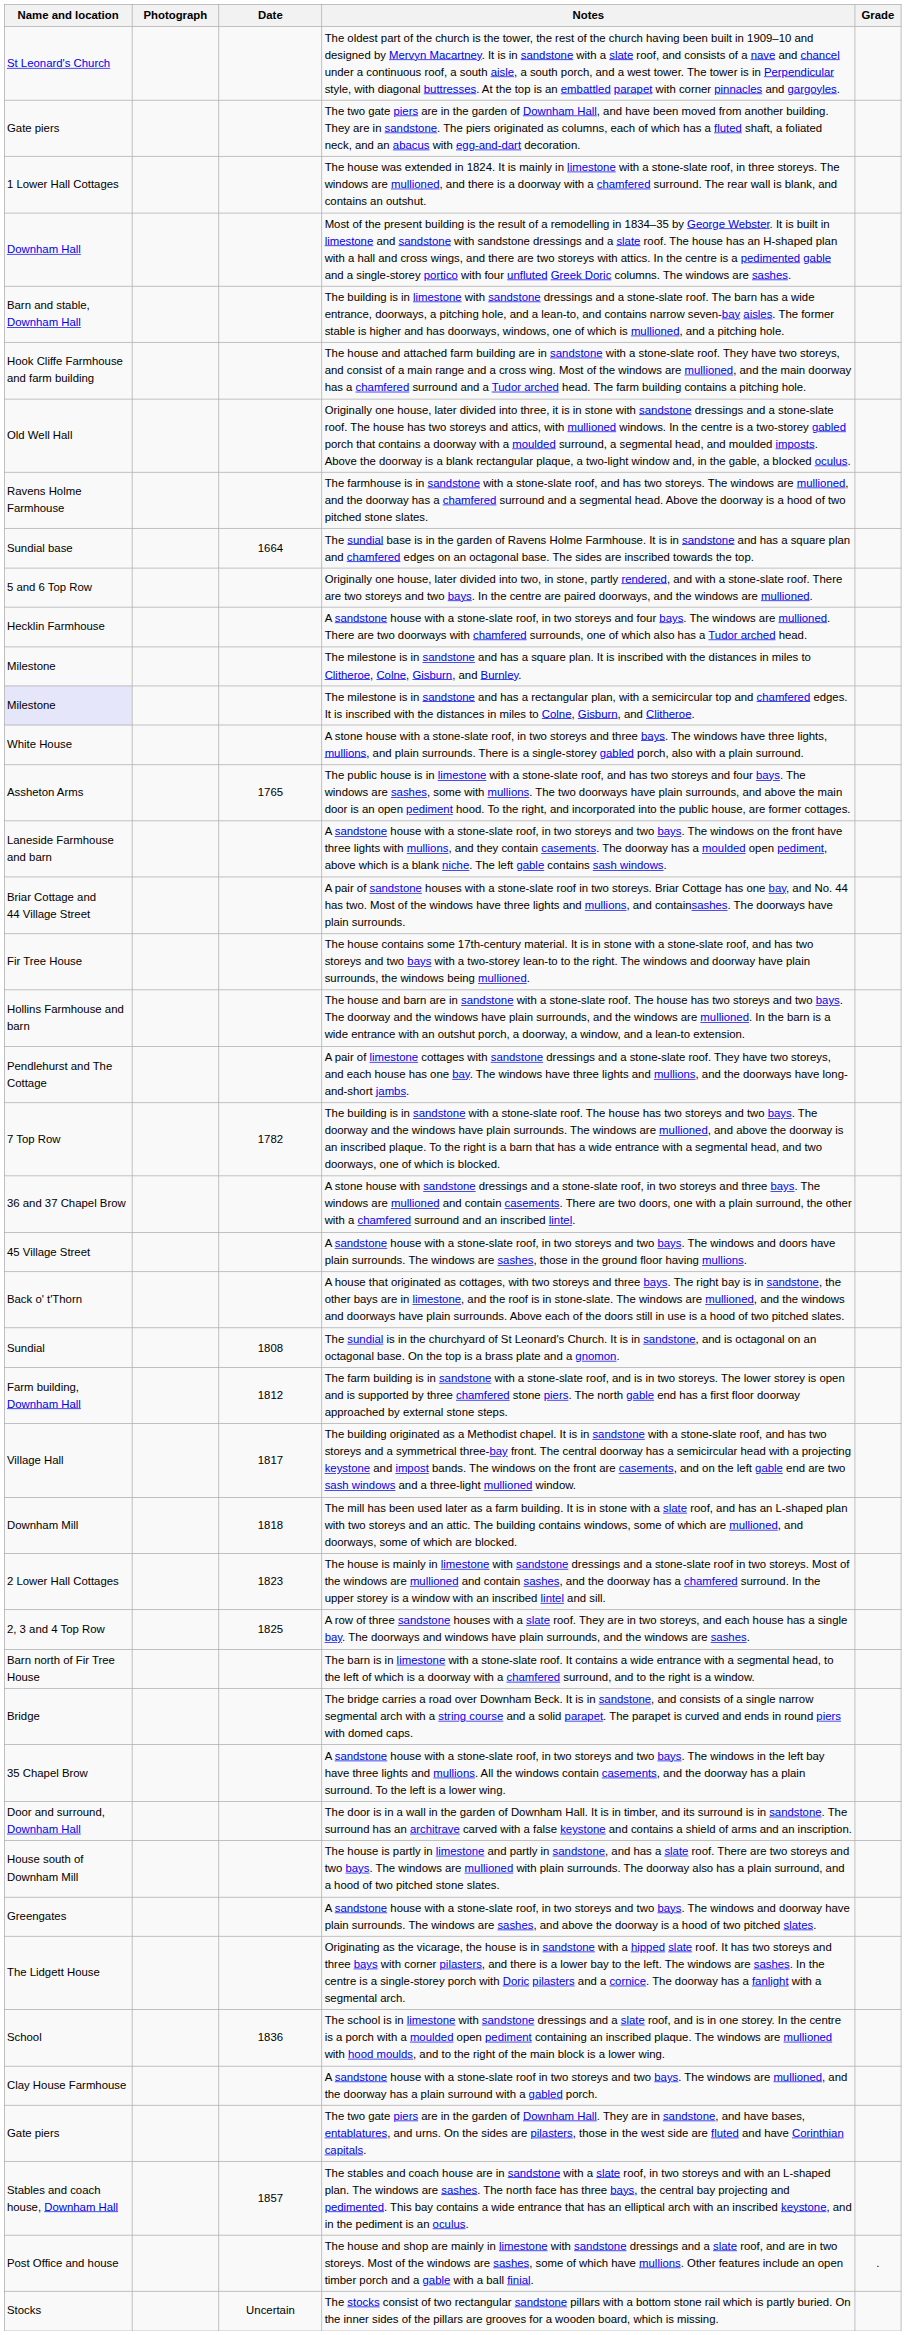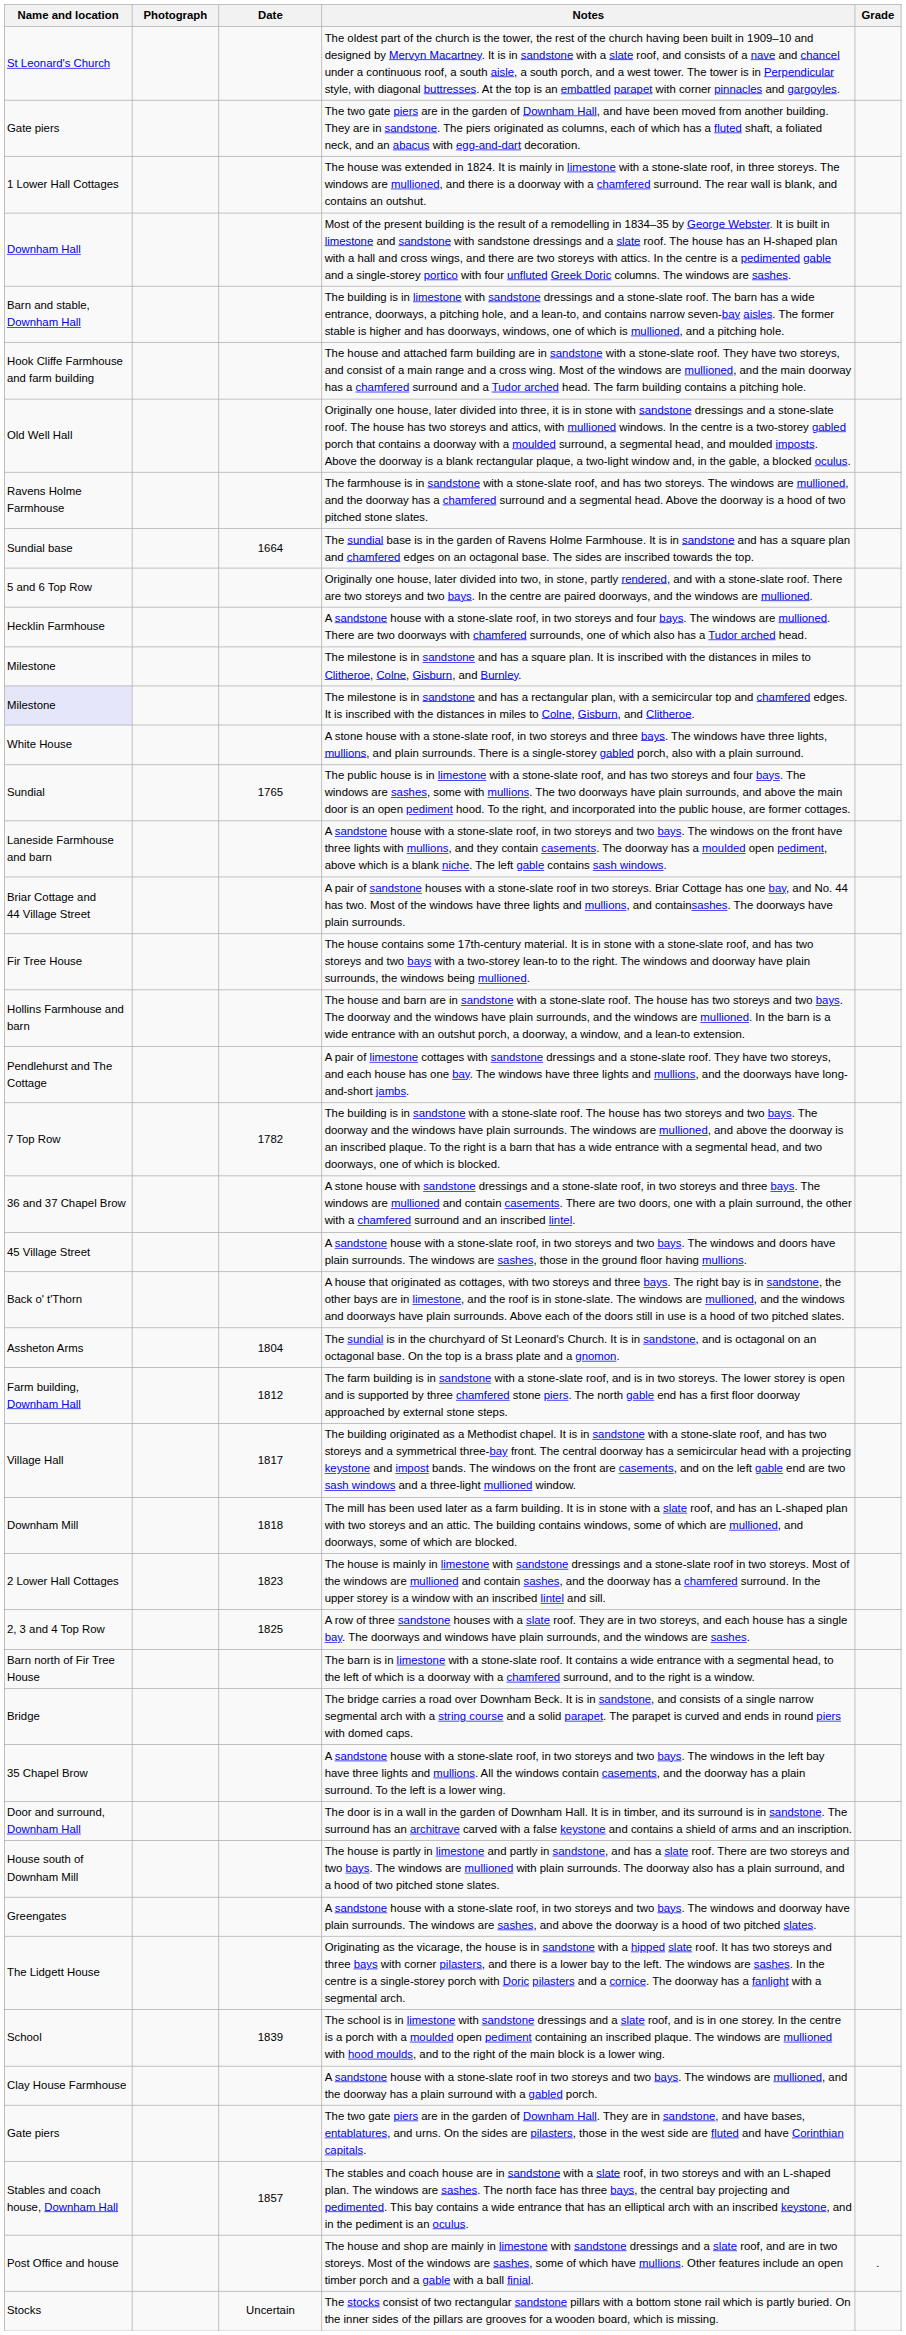(45, 792) Assheton Arms -> (26, 792) Sundial
(26, 1347) Sundial -> (45, 1347) Assheton Arms
(270, 1347) 1808 -> (270, 1347) 1804
(270, 2037) 1836 -> (270, 2037) 1839
